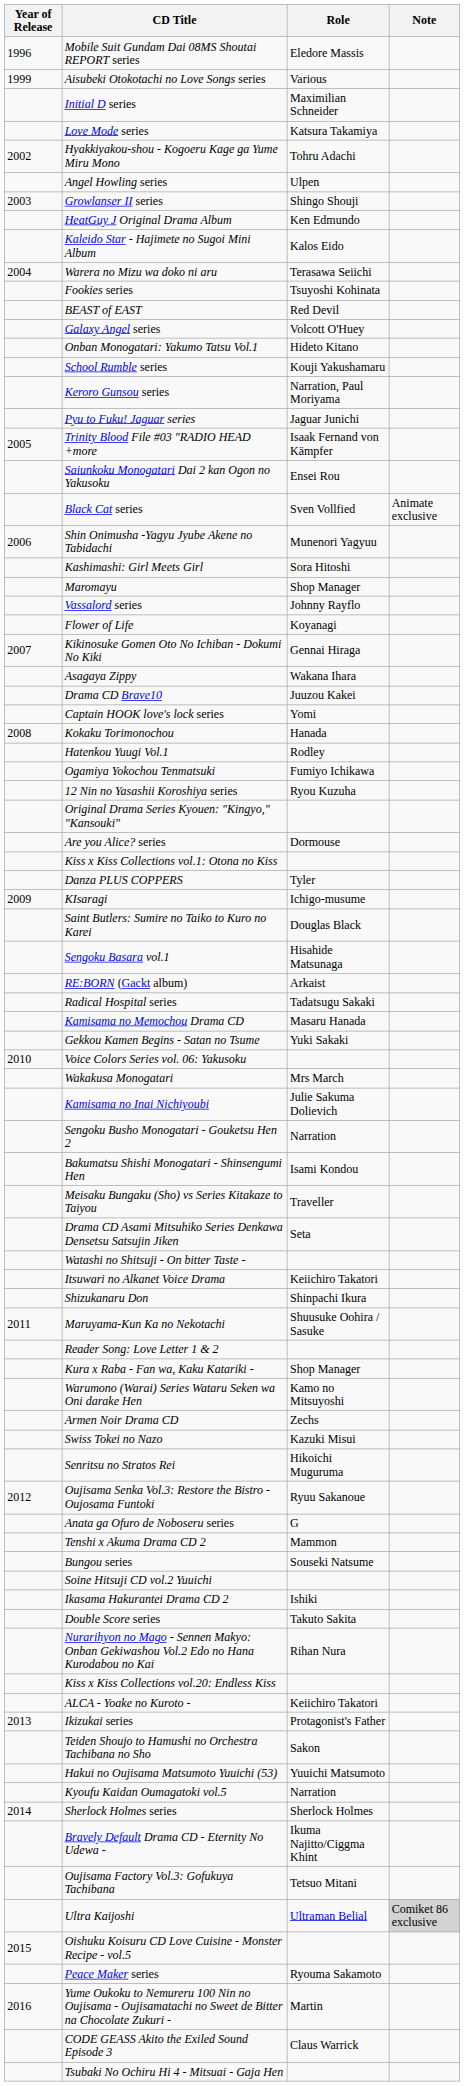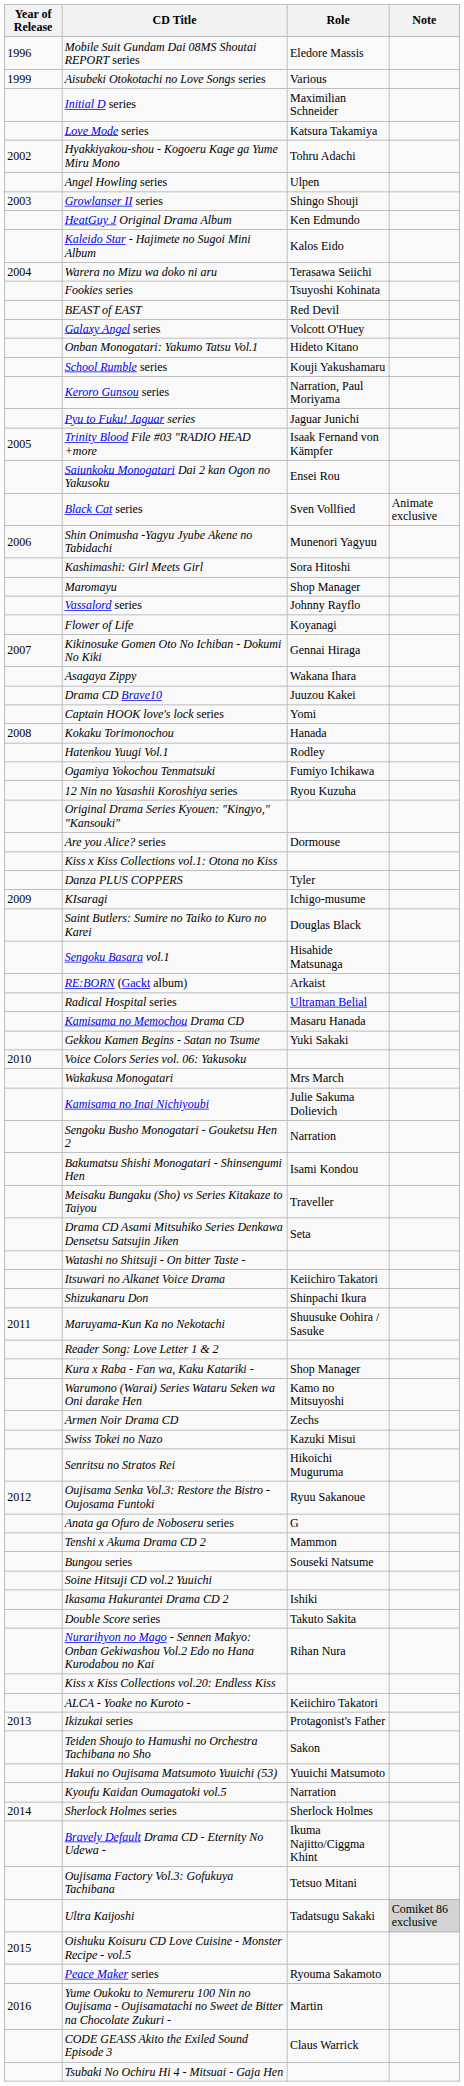(332, 1002) Tadatsugu Sakaki -> (329, 1002) Ultraman Belial
(329, 1915) Ultraman Belial -> (332, 1915) Tadatsugu Sakaki
